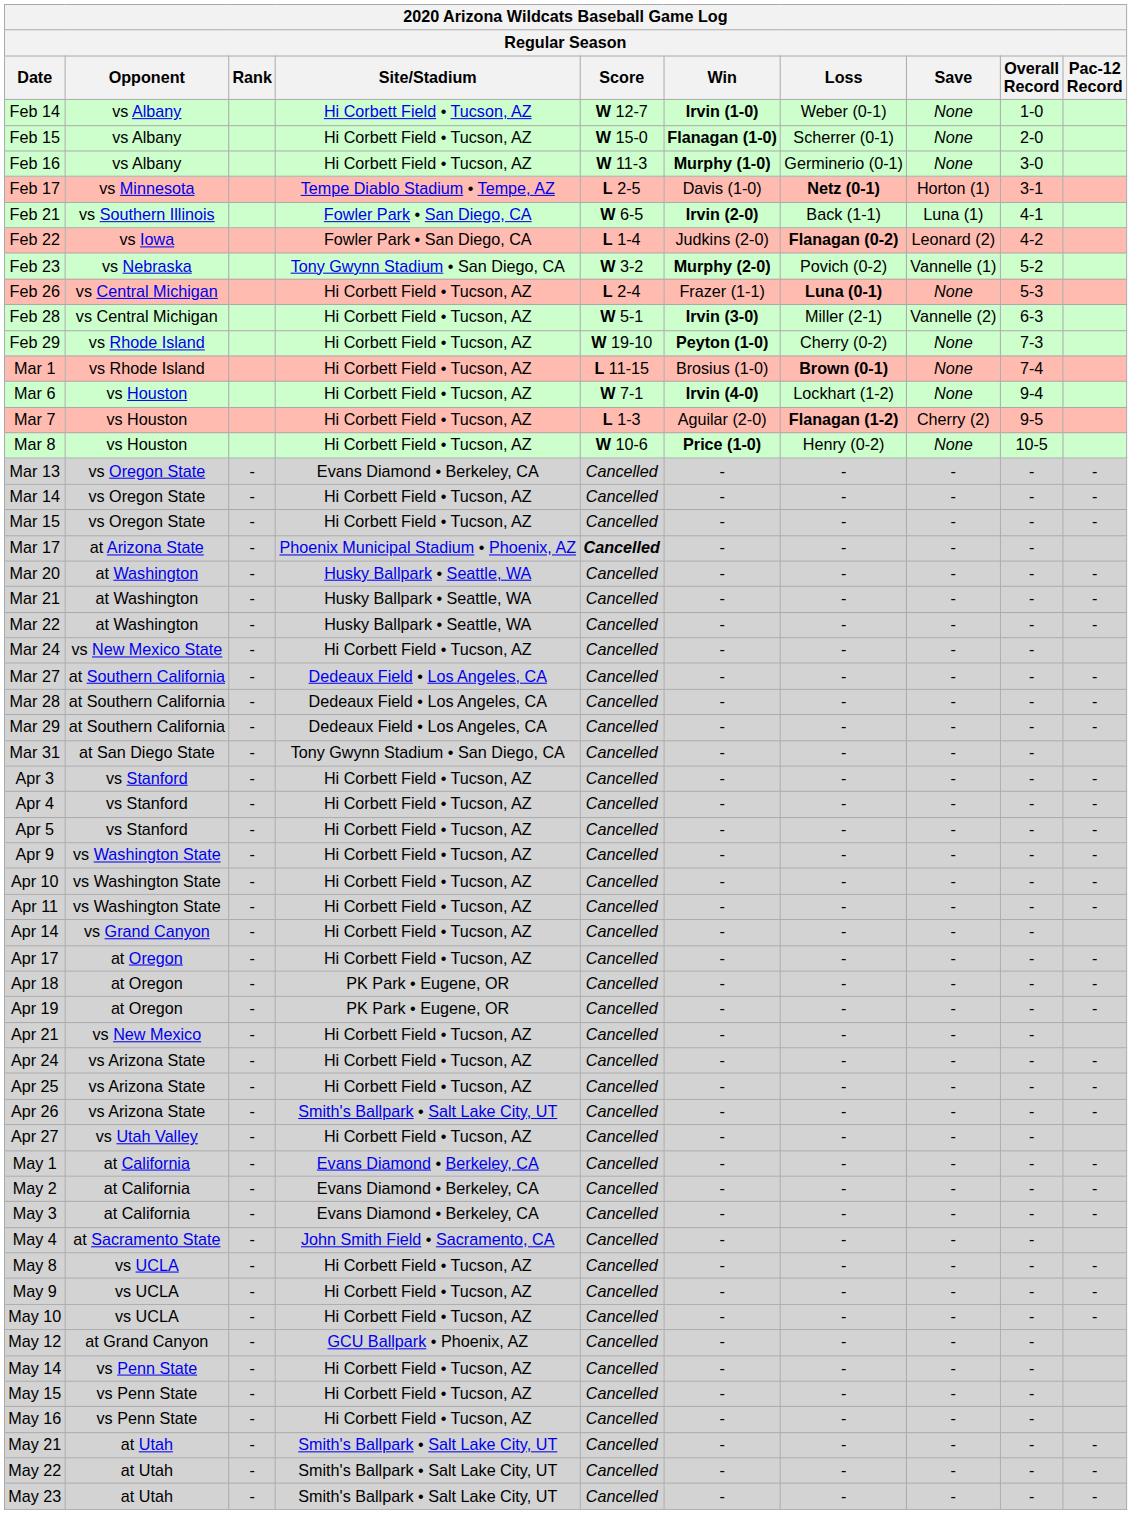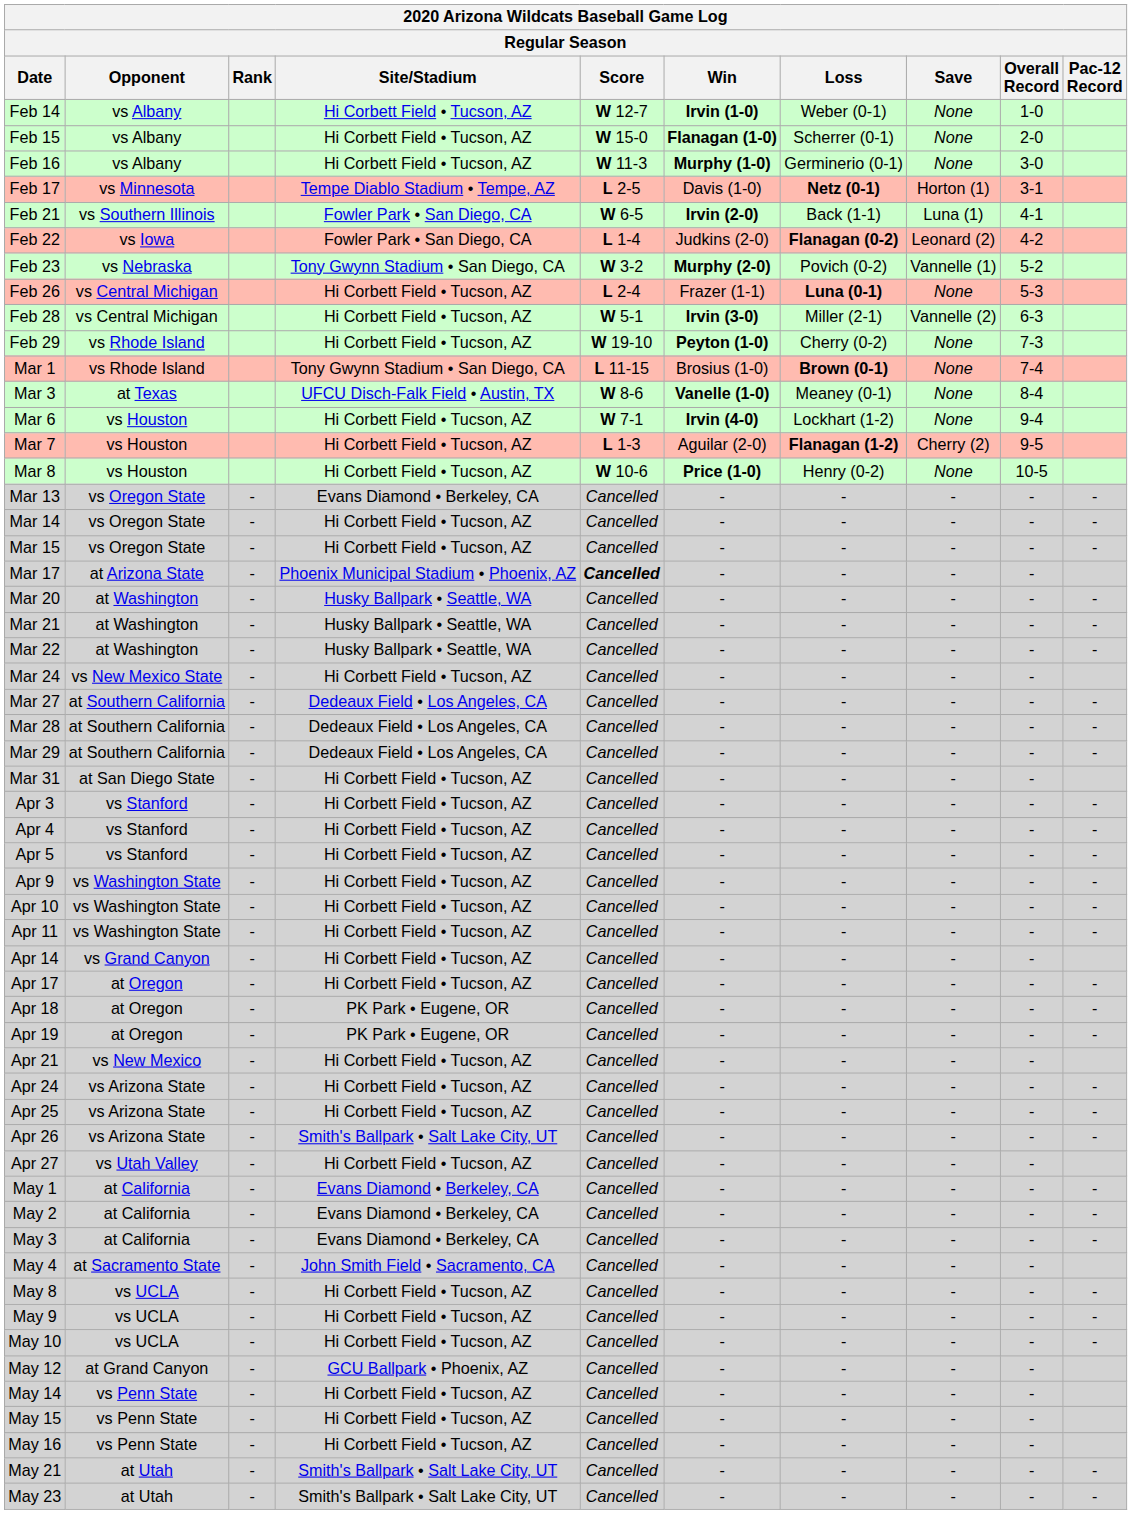(428, 368) Hi Corbett Field • Tucson, AZ -> (428, 368) Tony Gwynn Stadium • San Diego, CA
+ row: (35, 394)
(428, 753) Tony Gwynn Stadium • San Diego, CA -> (428, 778) Hi Corbett Field • Tucson, AZ
- row: (35, 1470)
